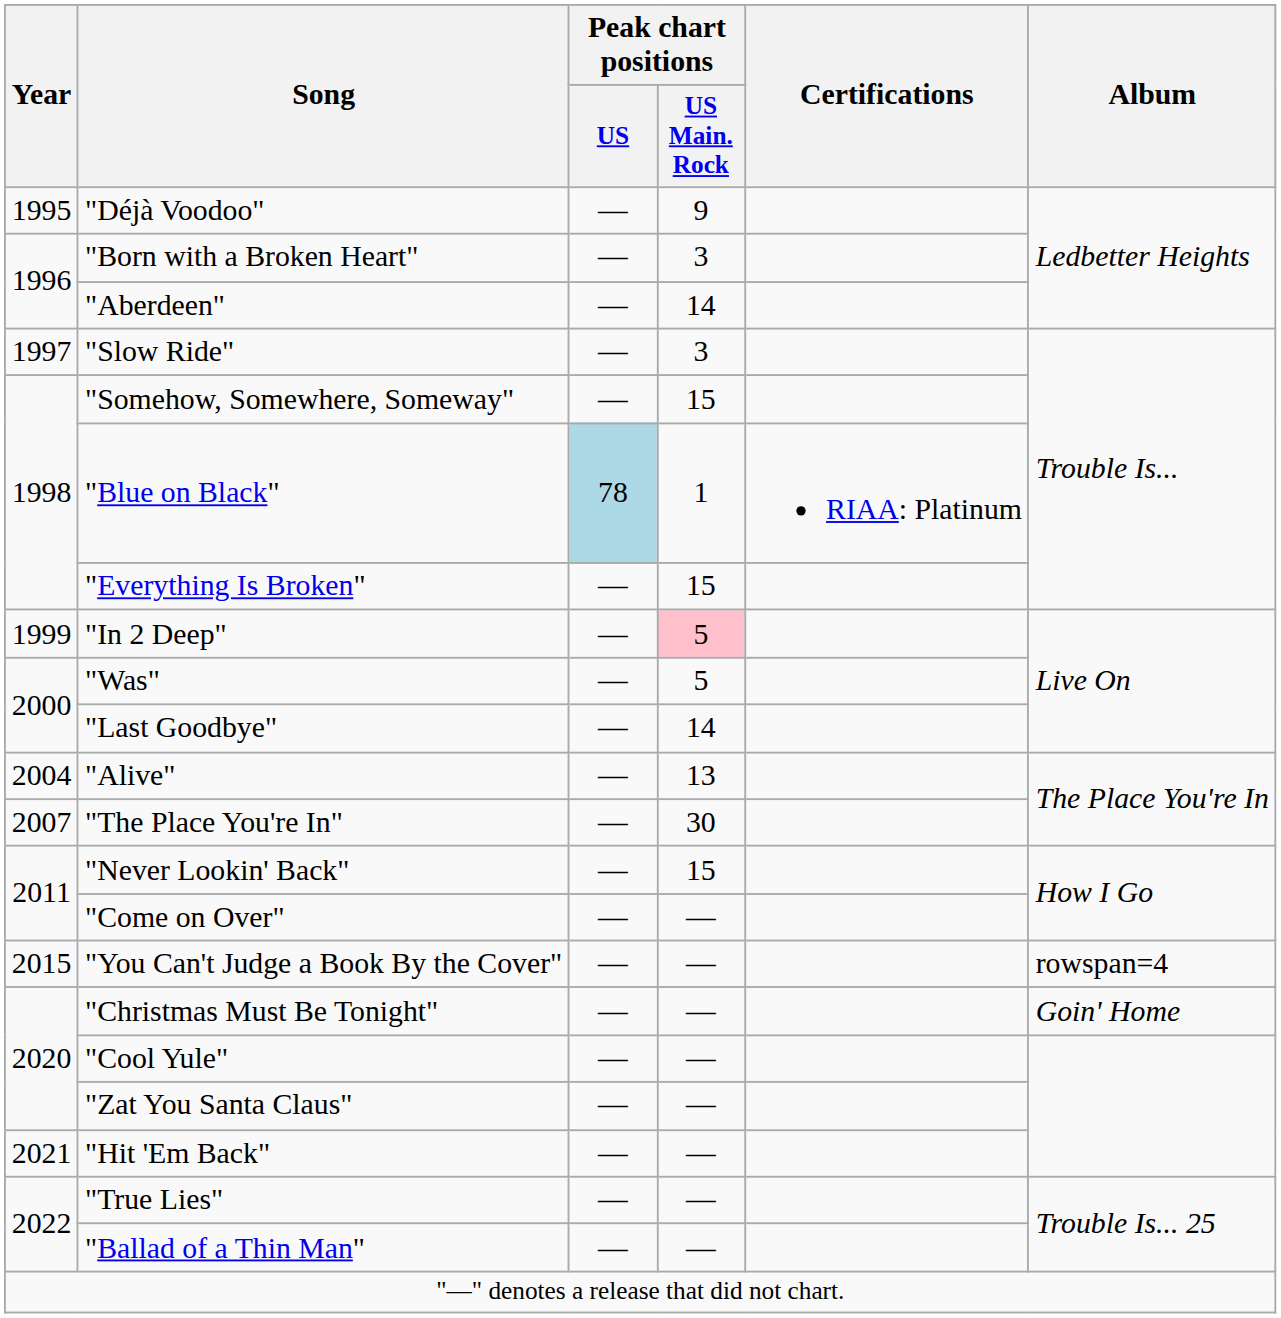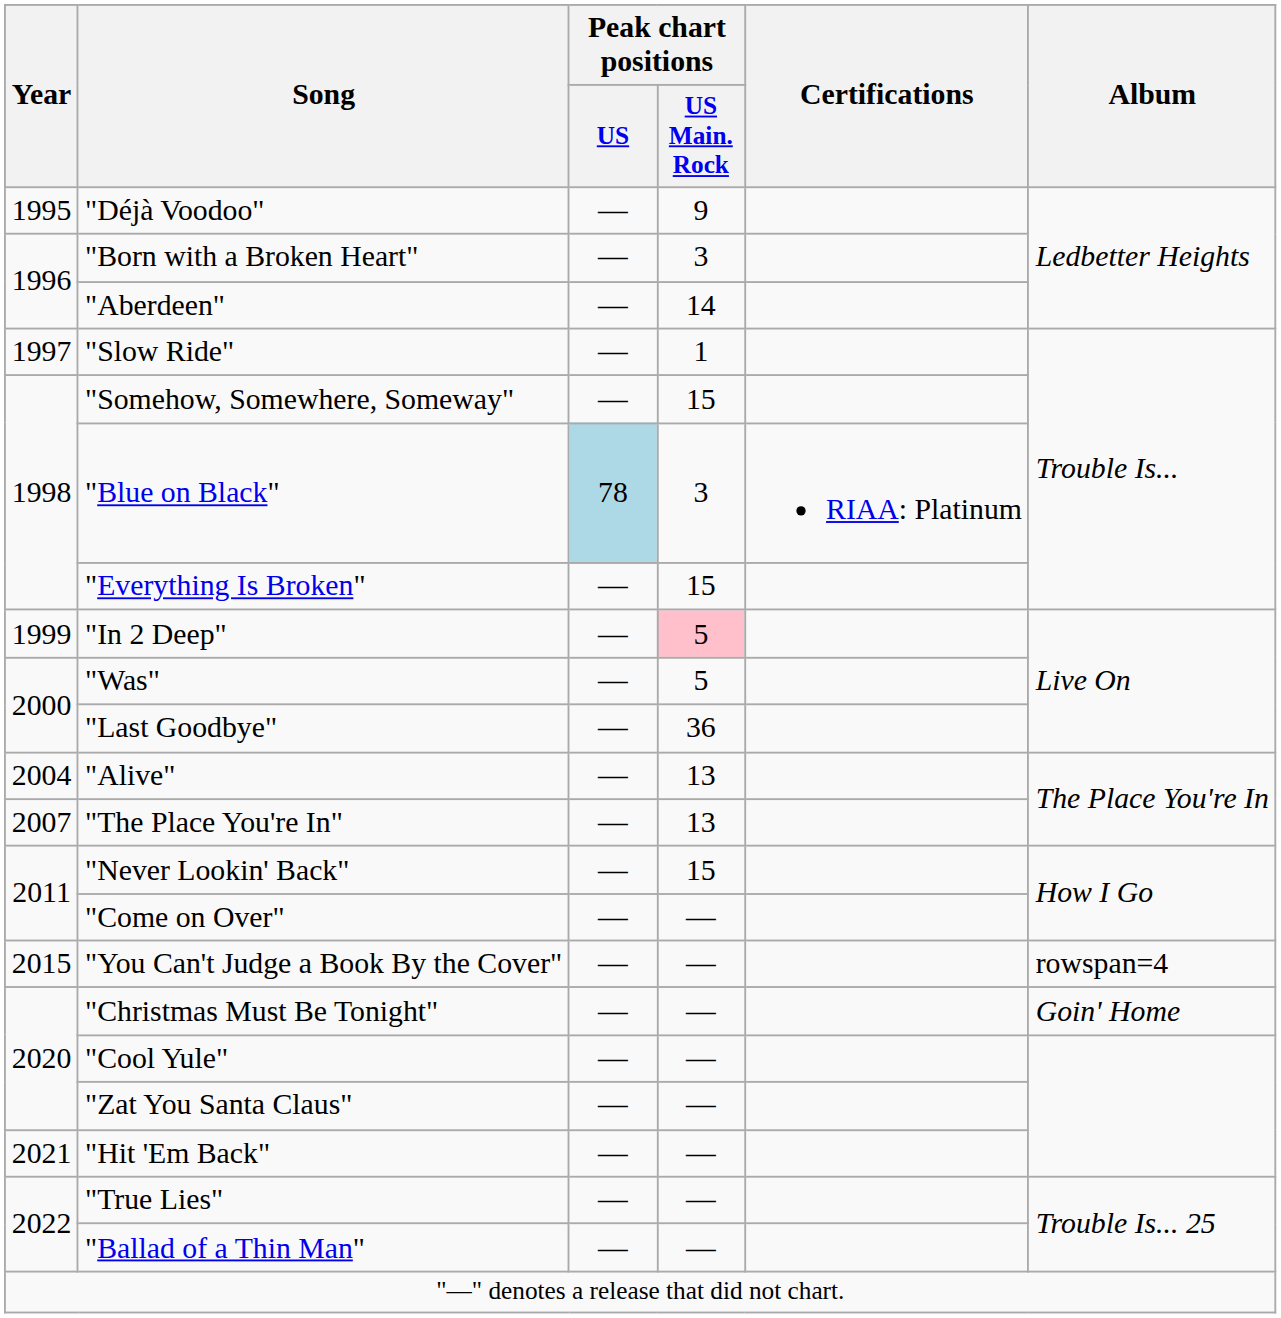(701, 351) 3 -> (701, 351) 1
(701, 492) 1 -> (701, 492) 3
(701, 727) 14 -> (701, 727) 36
(701, 822) 30 -> (701, 822) 13
